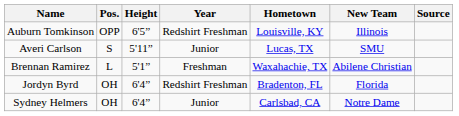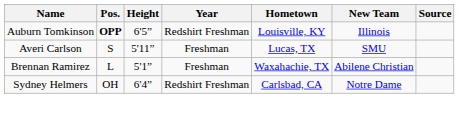(109, 31) normal -> (110, 31) bold
(205, 48) Junior -> (207, 48) Freshman
- row: (50, 84)
(205, 102) Junior -> (207, 84) Redshirt Freshman
